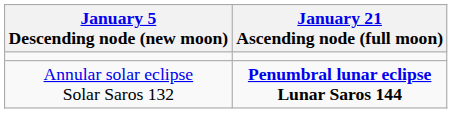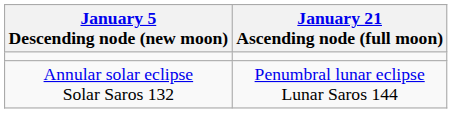(340, 84) bold -> (340, 84) normal
